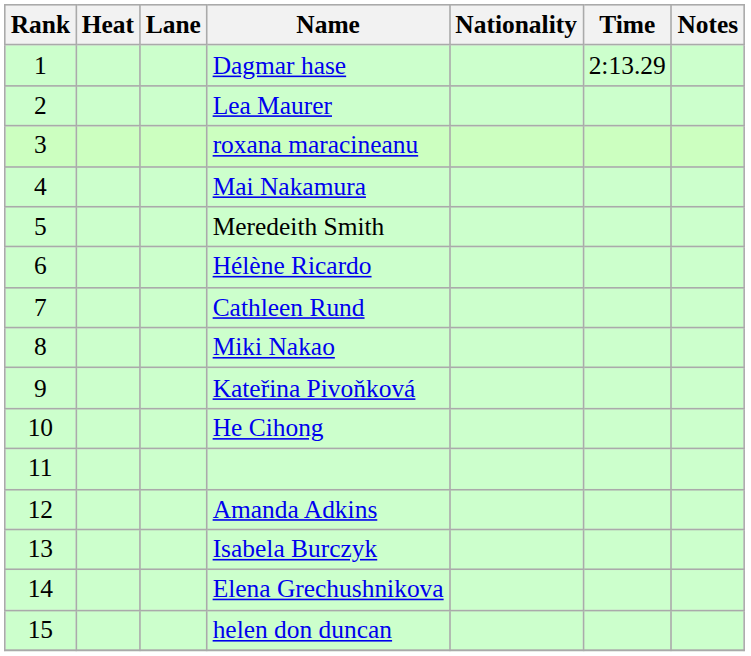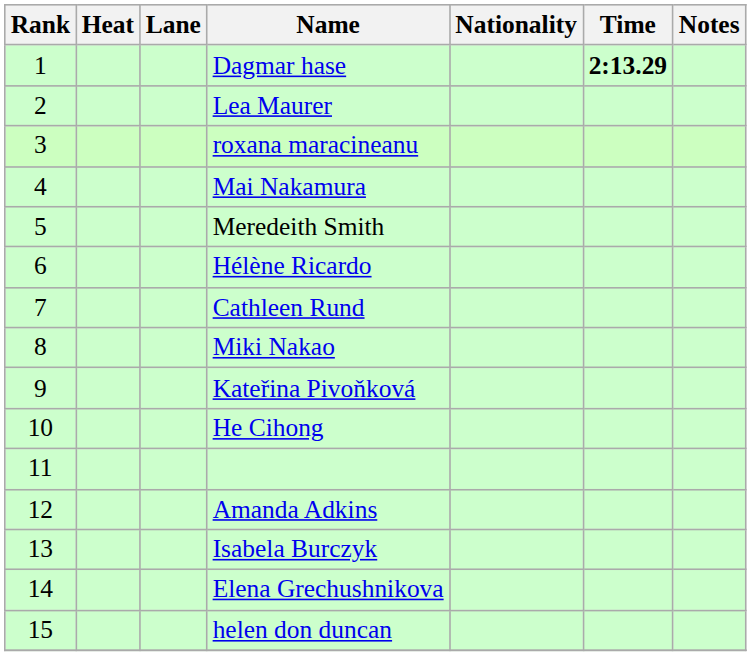(627, 65) normal -> (628, 65) bold
